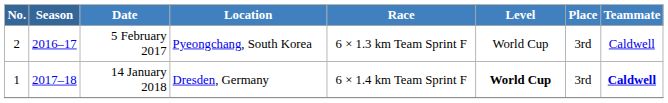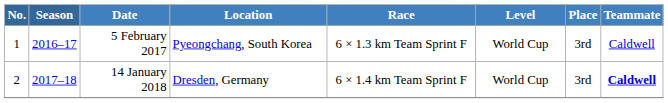(17, 43) 2 -> (17, 43) 1
(17, 79) 1 -> (17, 79) 2
(520, 79) bold -> (520, 79) normal
